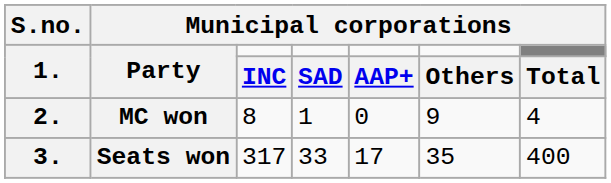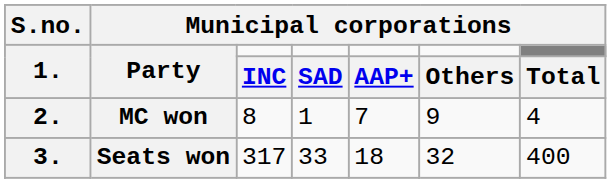(362, 117) 0 -> (362, 117) 7
(369, 158) 17 -> (369, 158) 18
(440, 158) 35 -> (440, 158) 32
